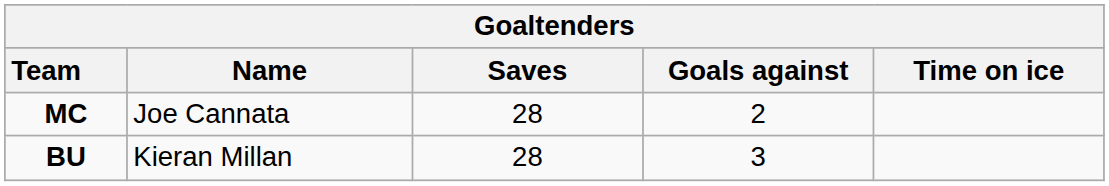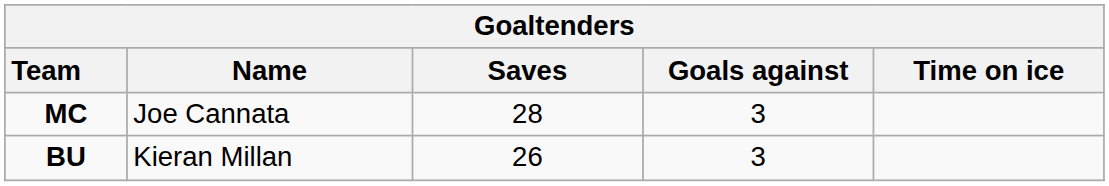(758, 113) 2 -> (758, 113) 3
(527, 157) 28 -> (527, 157) 26
